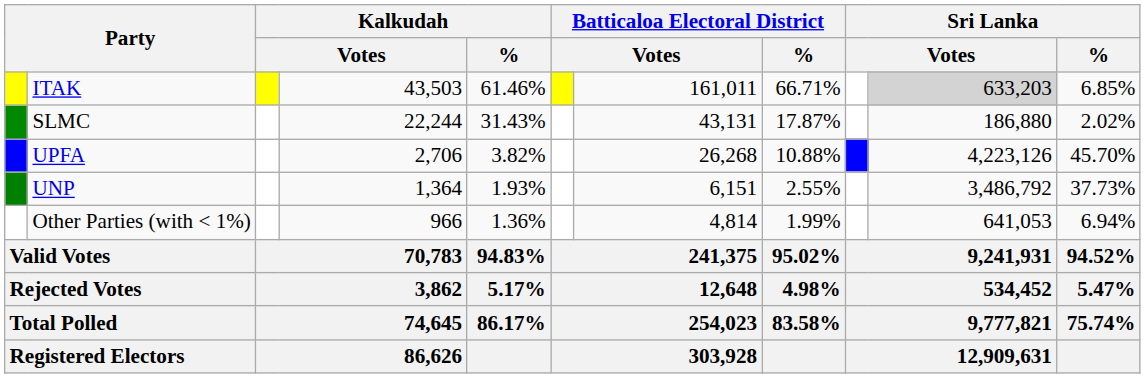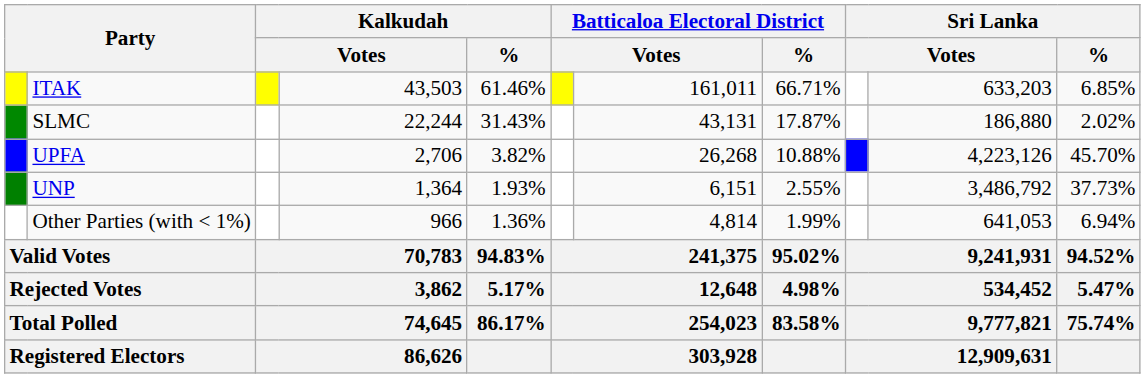(1018, 88) lightgrey background -> (1018, 88) no background
